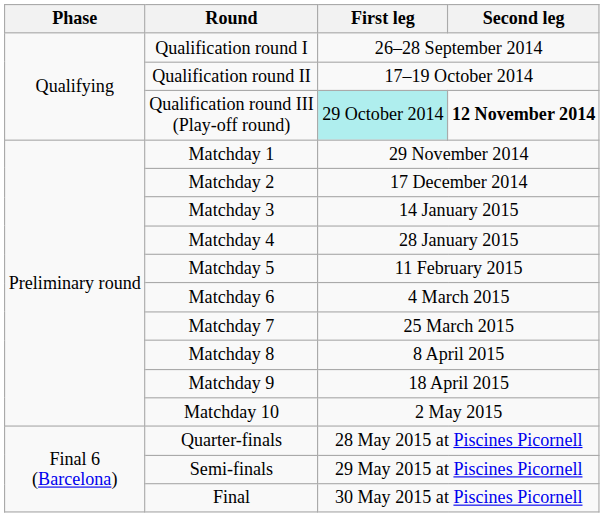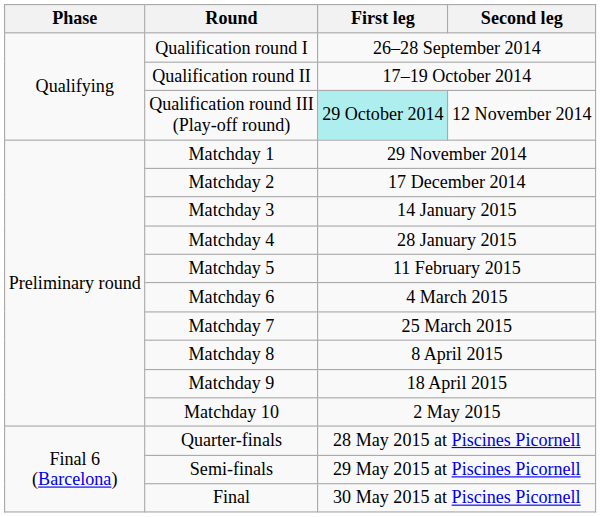(524, 115) bold -> (522, 115) normal
